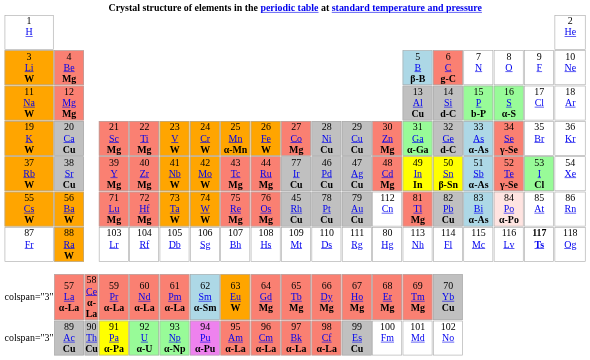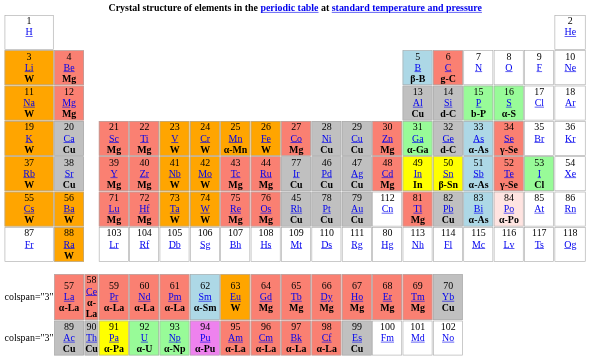(539, 244) bold -> (539, 244) normal
